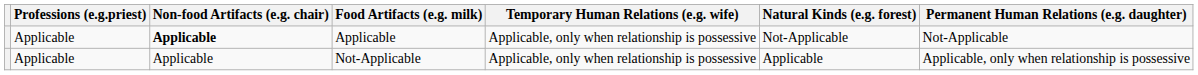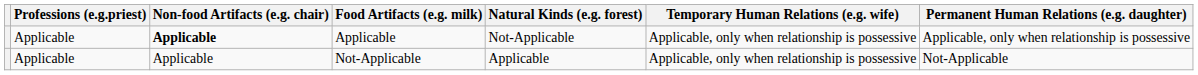columns swapped: (839, 15) <-> (622, 15)
(965, 37) Not-Applicable -> (1056, 37) Applicable, only when relationship is possessive
(1056, 59) Applicable, only when relationship is possessive -> (965, 59) Not-Applicable
